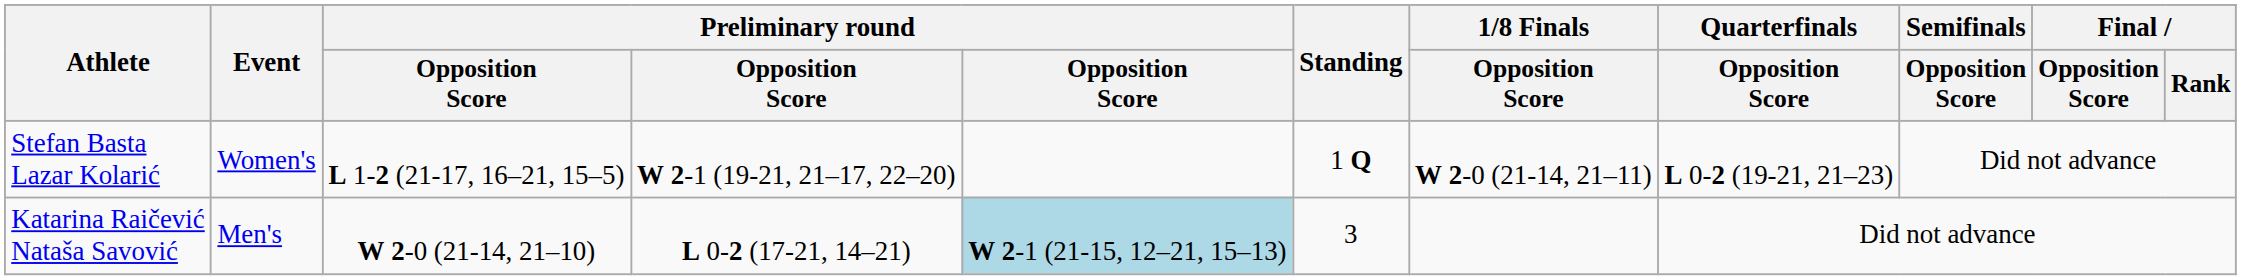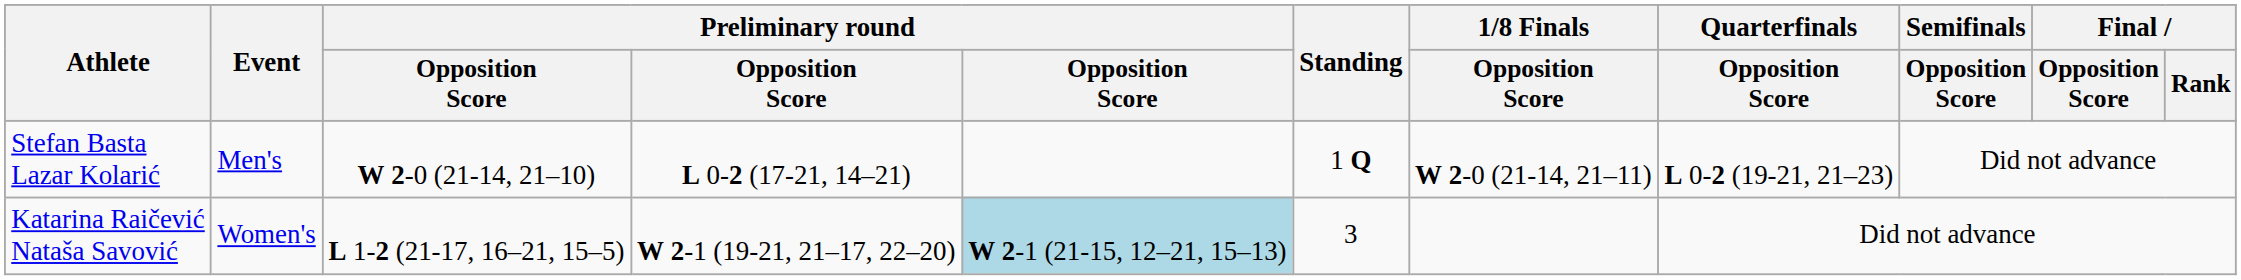(267, 159) Women's -> (250, 159) Men's
(476, 175) L 1-2 (21-17, 16–21, 15–5) -> (476, 175) W 2-0 (21-14, 21–10)
(796, 175) W 2-1 (19-21, 21–17, 22–20) -> (796, 175) L 0-2 (17-21, 14–21)
(250, 235) Men's -> (267, 235) Women's
(476, 251) W 2-0 (21-14, 21–10) -> (476, 251) L 1-2 (21-17, 16–21, 15–5)
(796, 251) L 0-2 (17-21, 14–21) -> (796, 251) W 2-1 (19-21, 21–17, 22–20)
